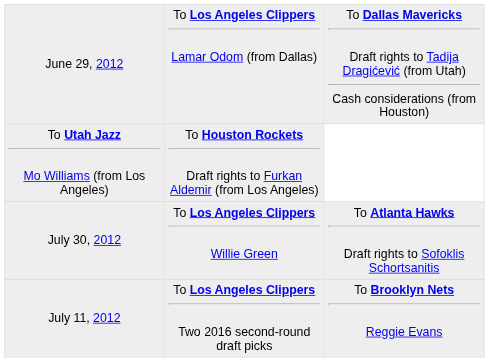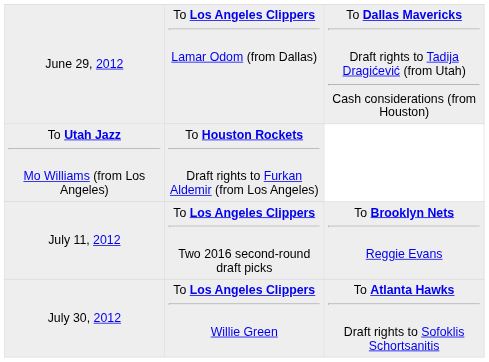rows swapped: (84, 318) <-> (84, 240)
